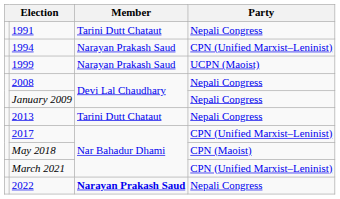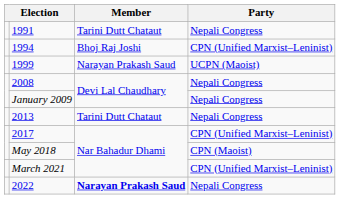(126, 47) Narayan Prakash Saud -> (109, 47) Bhoj Raj Joshi
